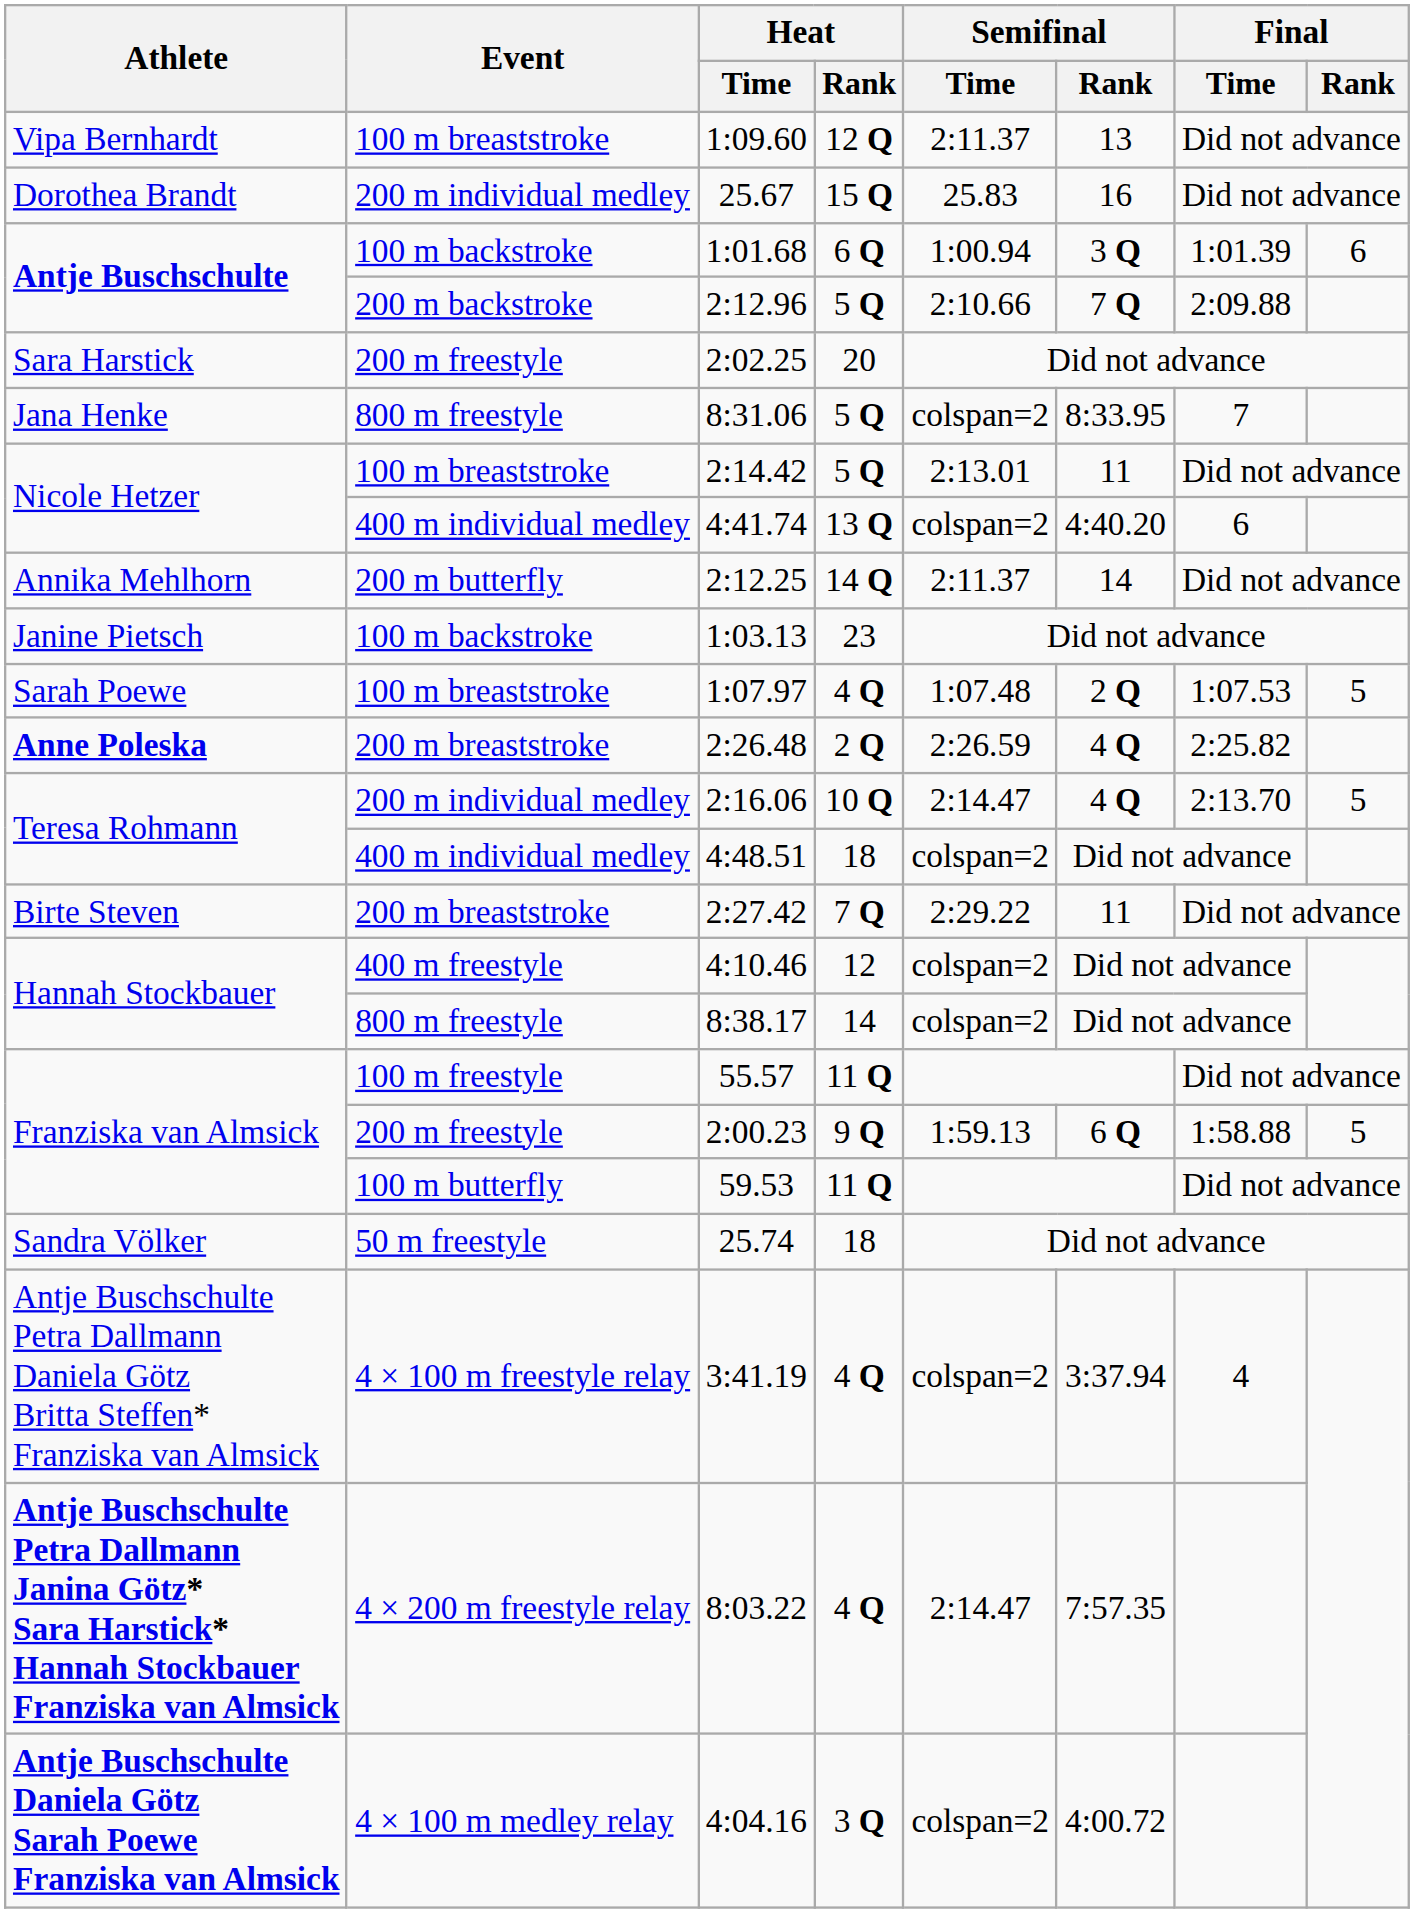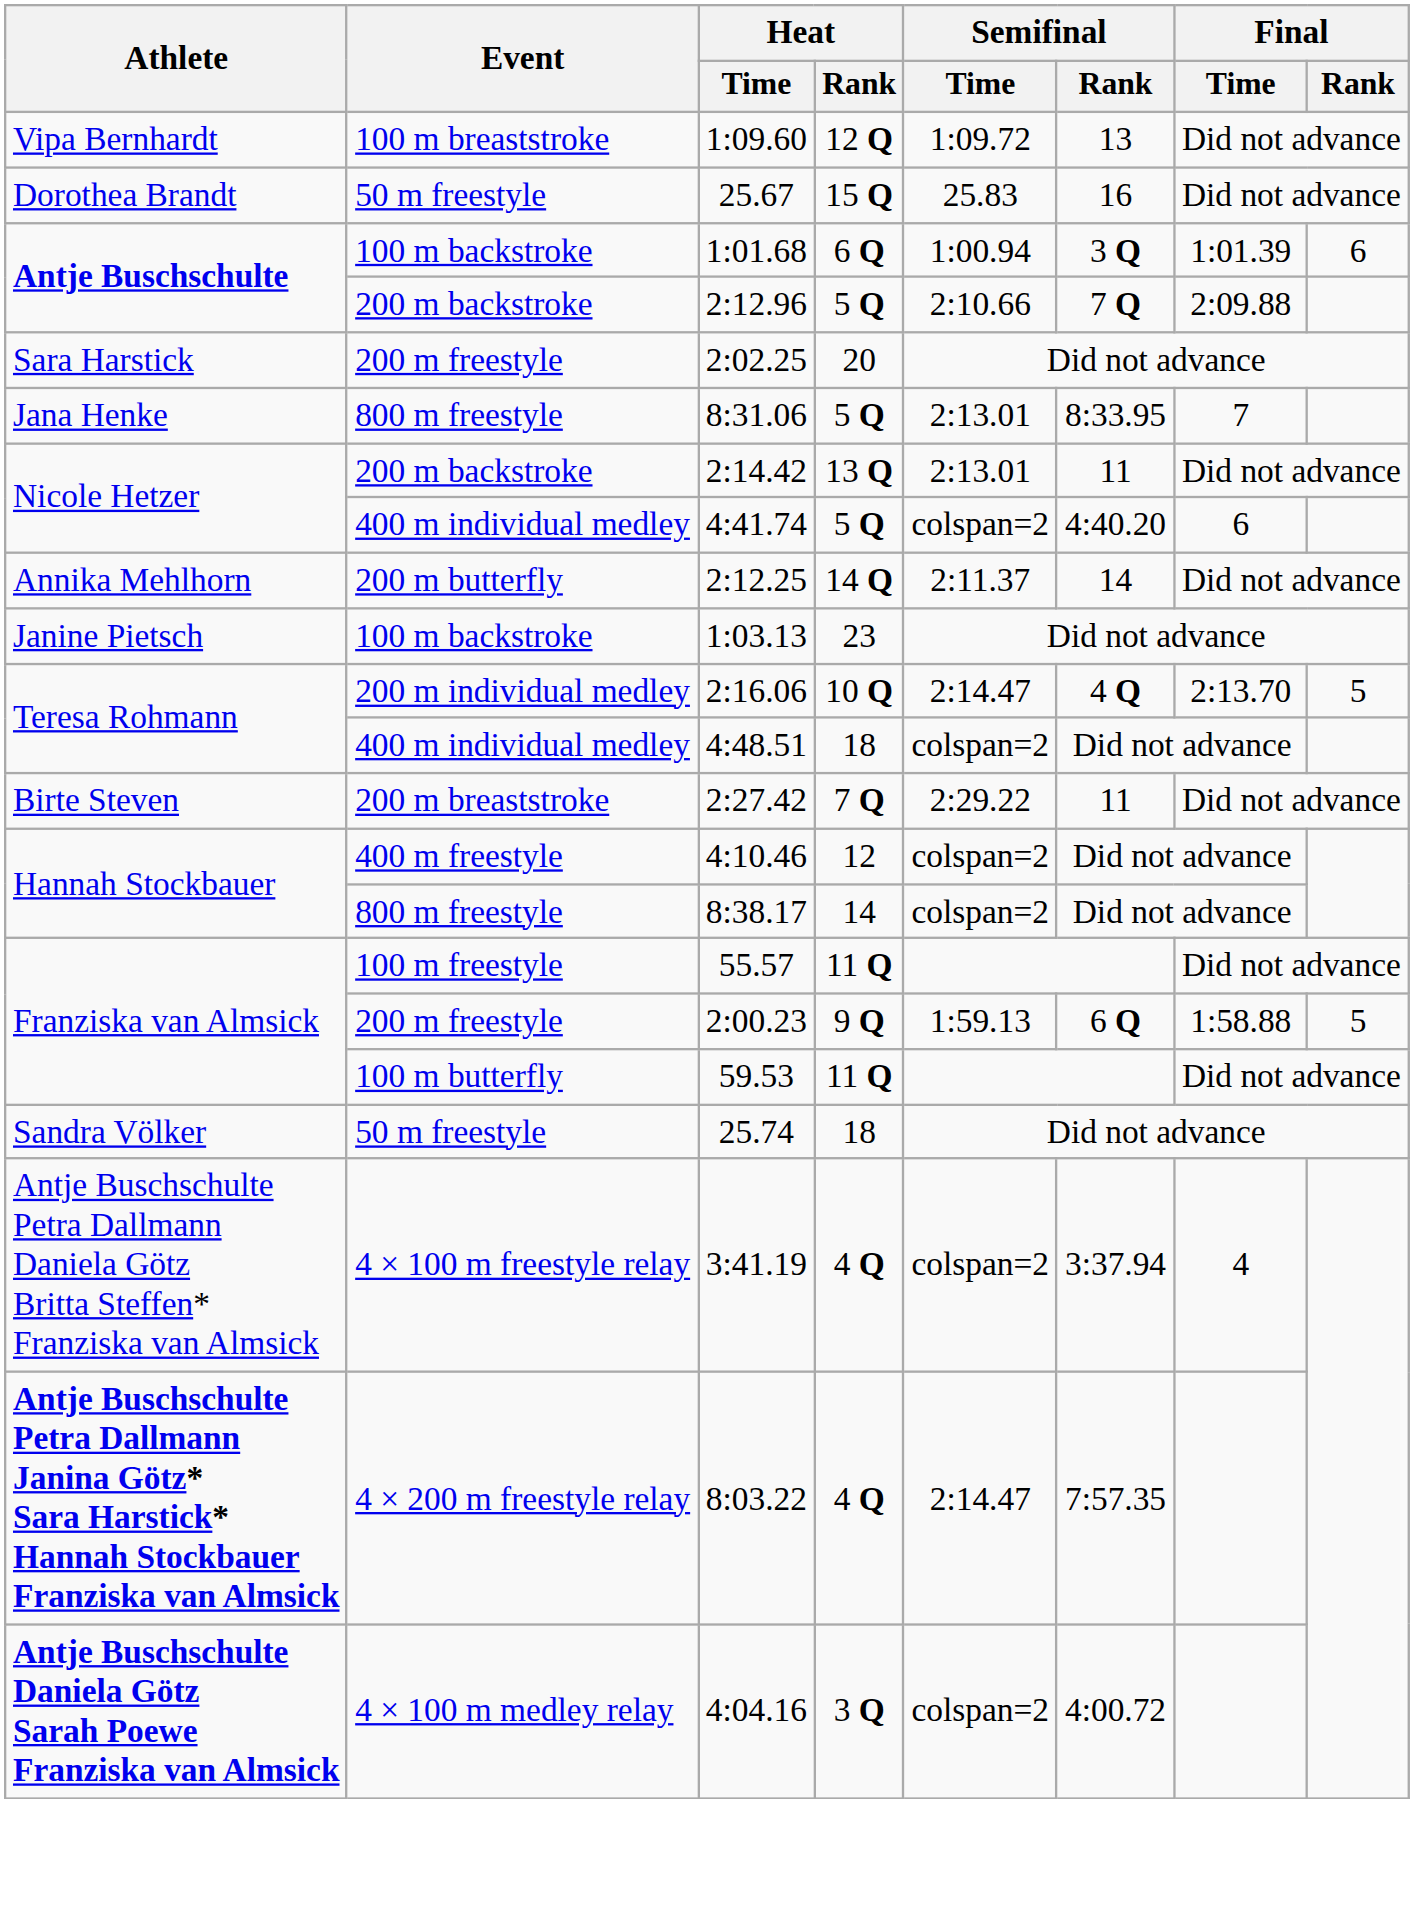(980, 139) 2:11.37 -> (980, 139) 1:09.72
(523, 194) 200 m individual medley -> (451, 194) 50 m freestyle
(980, 415) colspan=2 -> (980, 415) 2:13.01
(482, 470) 100 m breaststroke -> (474, 470) 200 m backstroke
(859, 470) 5 Q -> (859, 470) 13 Q
(859, 525) 13 Q -> (859, 525) 5 Q
- row: (756, 690)
- row: (756, 745)
